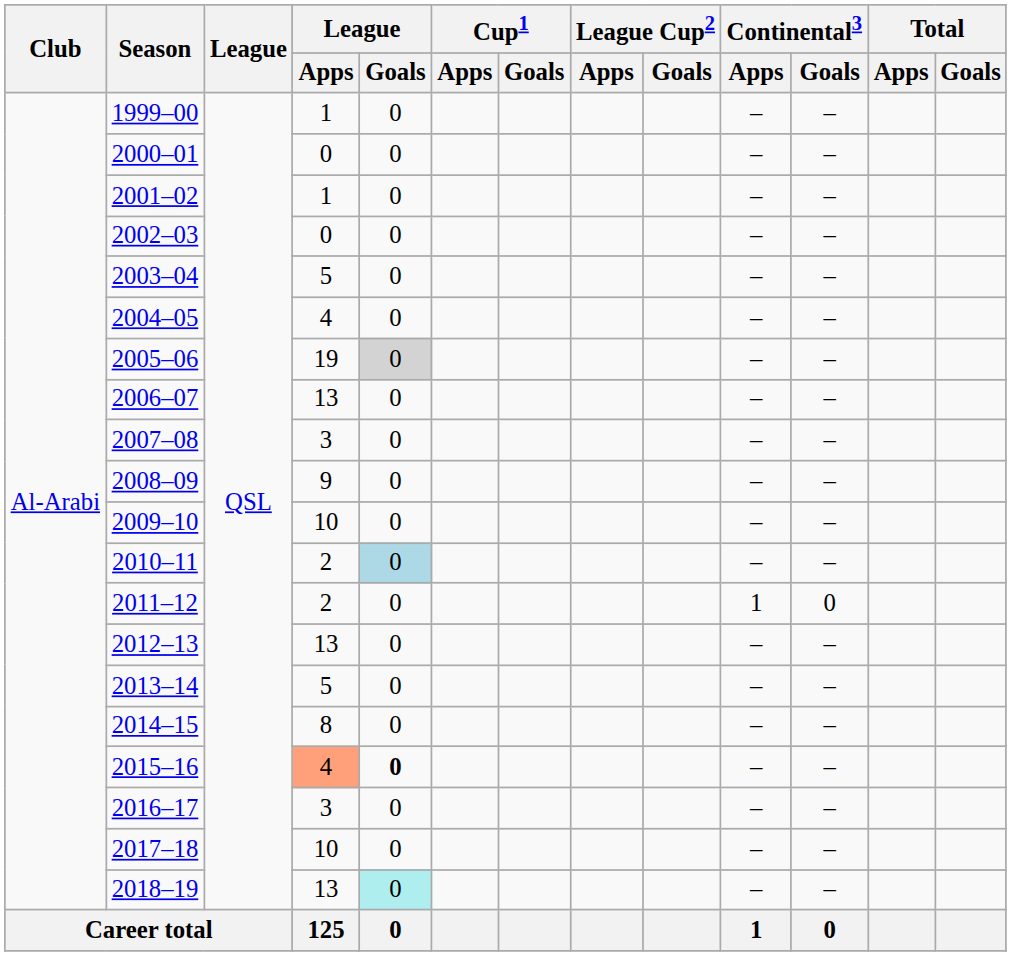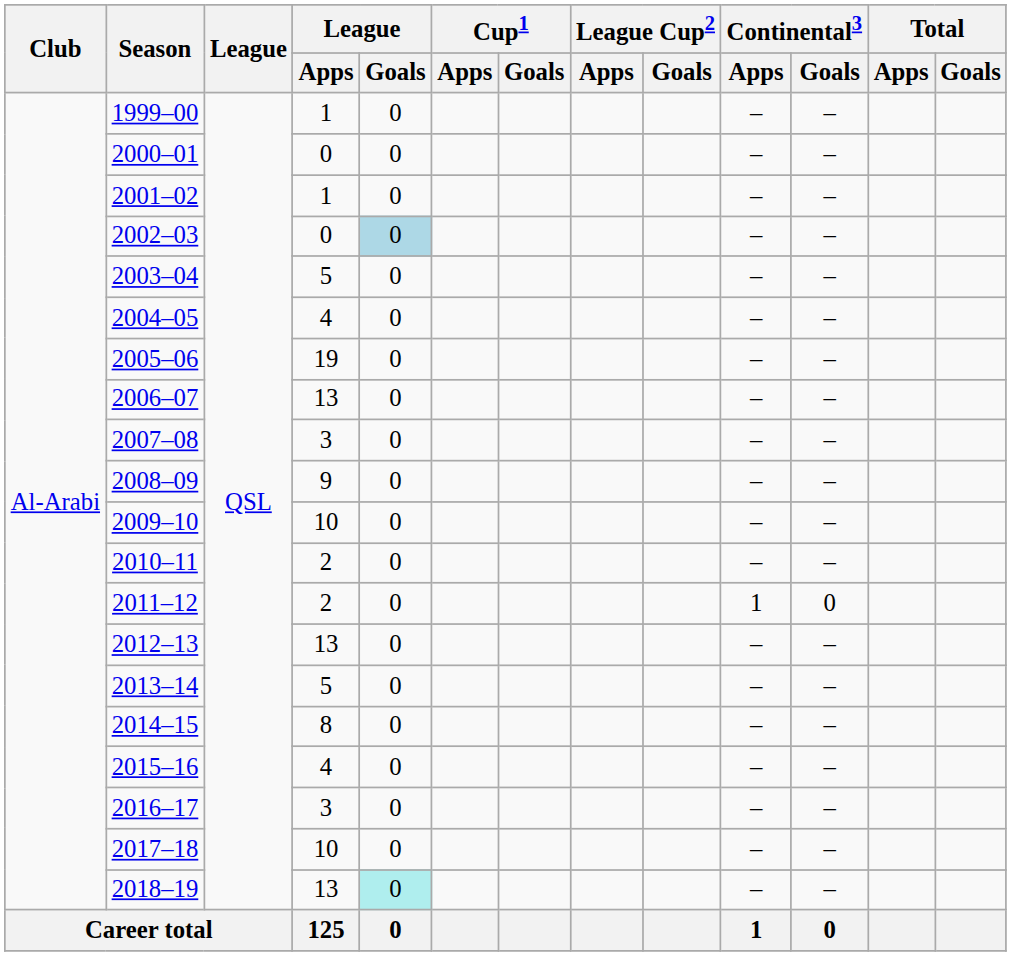(395, 236) no background -> (395, 236) lightblue background
(395, 358) lightgrey background -> (395, 358) no background
(395, 562) lightblue background -> (395, 562) no background
(326, 767) lightsalmon background -> (326, 767) no background
(395, 767) bold -> (395, 767) normal
